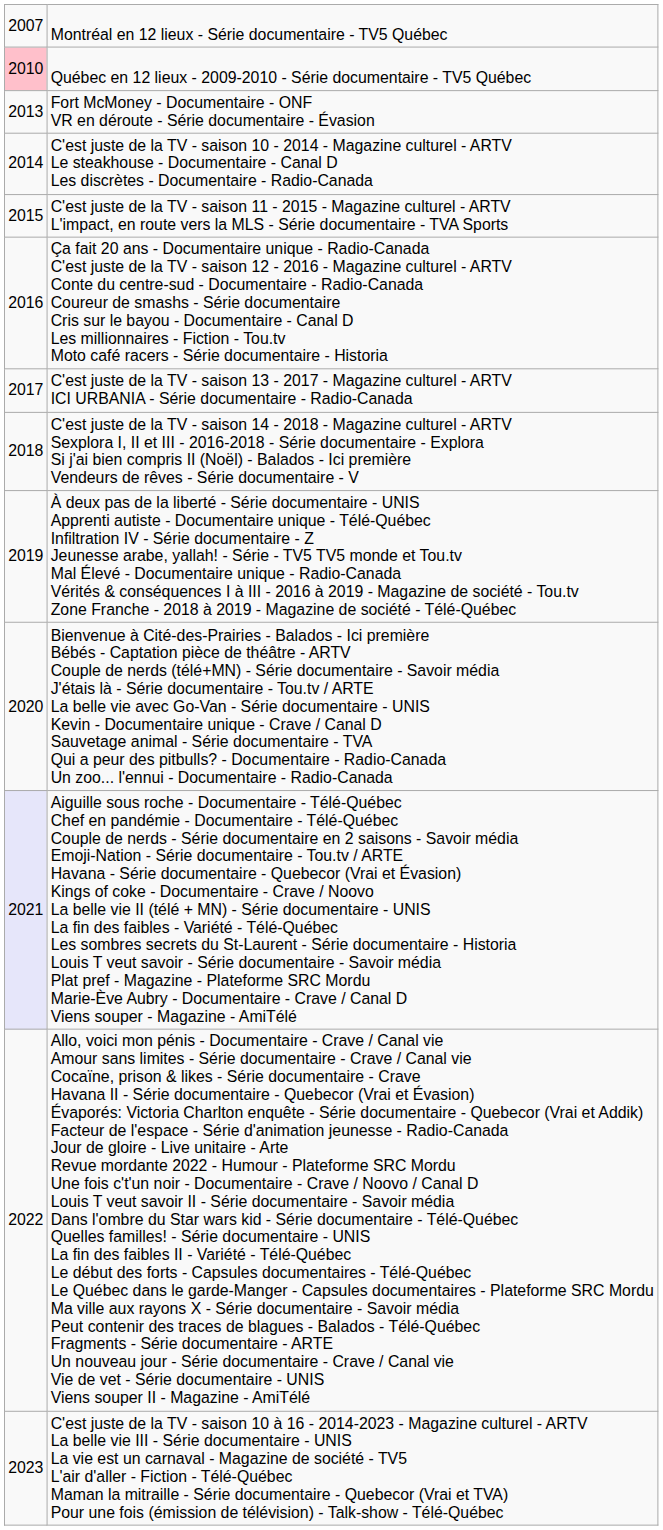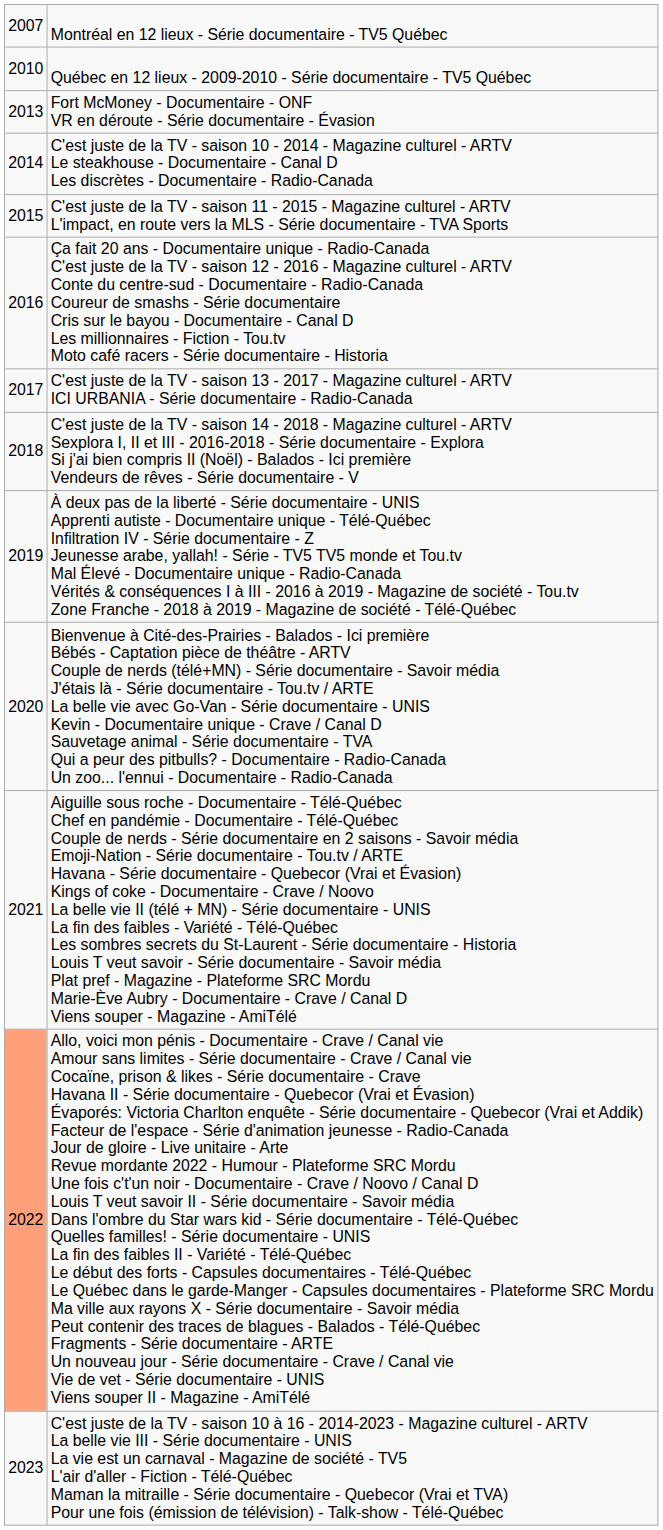(26, 68) pink background -> (26, 68) no background
(26, 909) lavender background -> (26, 909) no background
(26, 1220) no background -> (26, 1220) lightsalmon background
